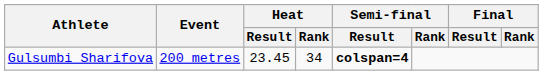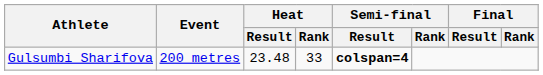(270, 58) 23.45 -> (270, 58) 23.48
(314, 58) 34 -> (314, 58) 33
